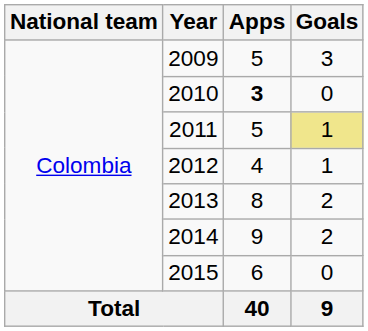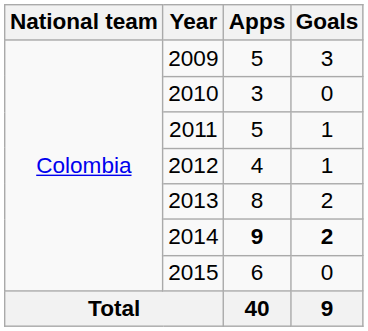(257, 93) bold -> (257, 93) normal
(327, 129) khaki background -> (327, 129) no background
(257, 237) normal -> (257, 237) bold
(327, 237) normal -> (327, 237) bold
